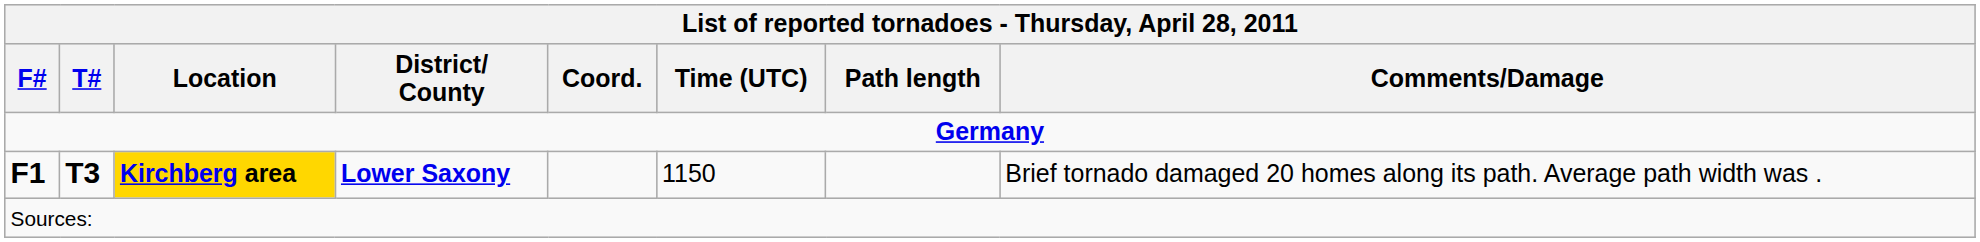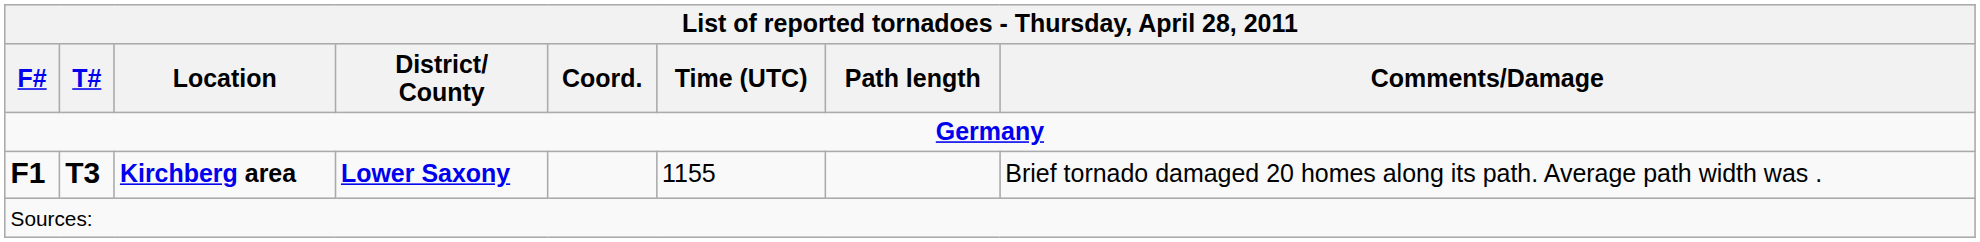(208, 174) gold background -> (208, 174) no background
(689, 174) 1150 -> (689, 174) 1155
